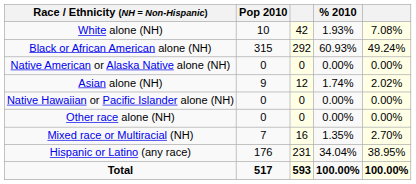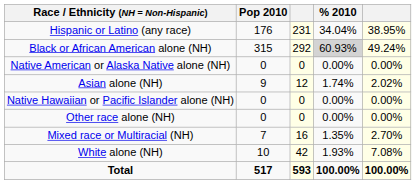rows swapped: (120, 30) <-> (120, 153)
(338, 48) no background -> (338, 48) lightgrey background
